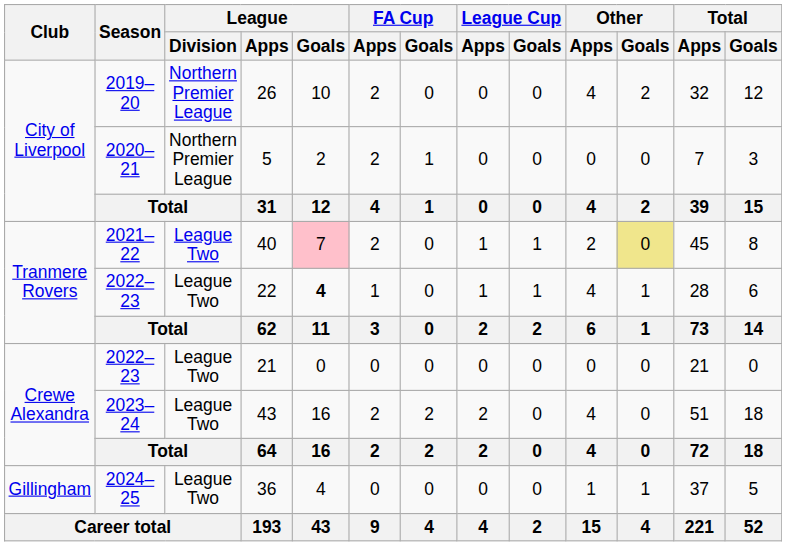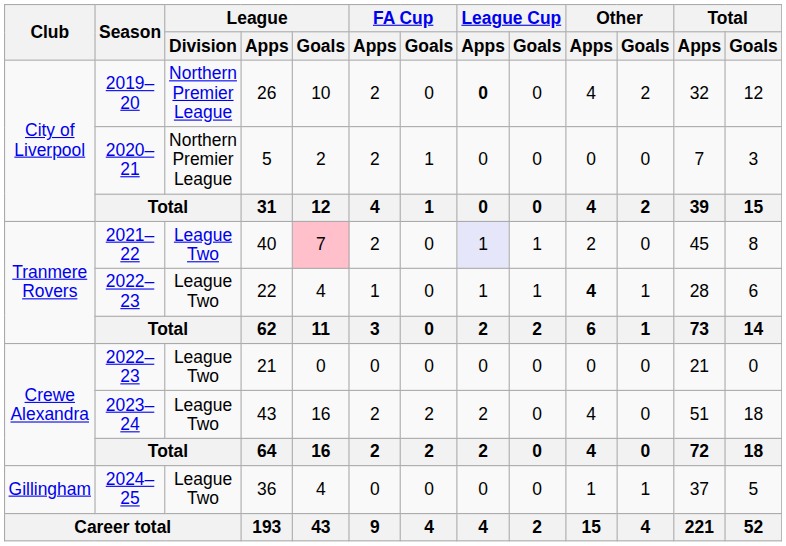(483, 93) normal -> (483, 93) bold
(483, 244) no background -> (483, 244) lavender background
(645, 244) khaki background -> (645, 244) no background
(321, 292) bold -> (321, 292) normal
(591, 292) normal -> (591, 292) bold
